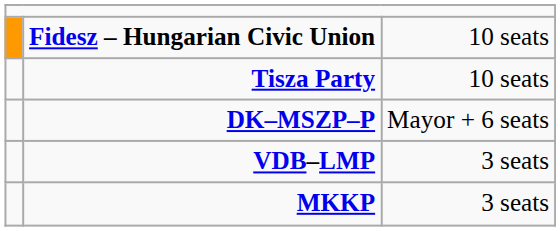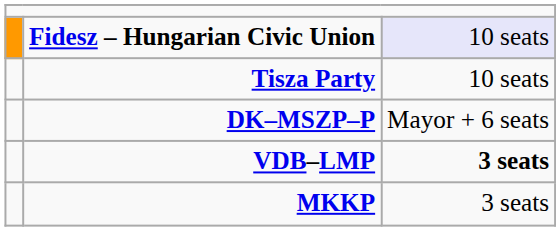(509, 37) no background -> (509, 37) lavender background
(515, 161) normal -> (514, 161) bold
